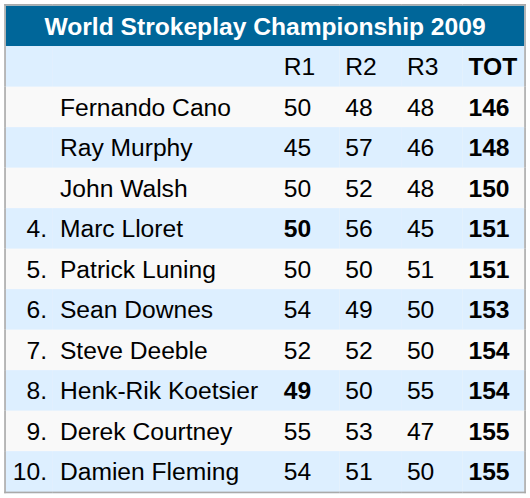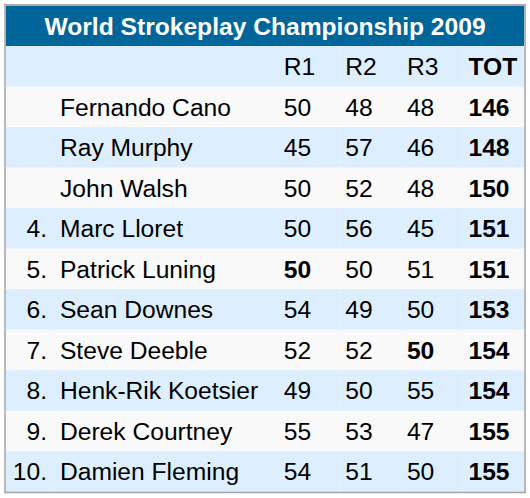(297, 228) bold -> (297, 228) normal
(297, 269) normal -> (297, 269) bold
(421, 350) normal -> (421, 350) bold
(297, 390) bold -> (297, 390) normal
